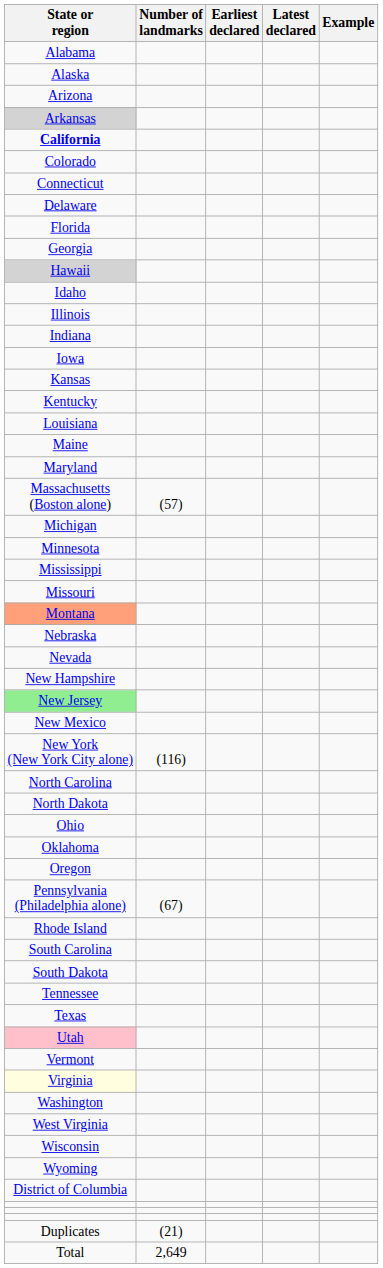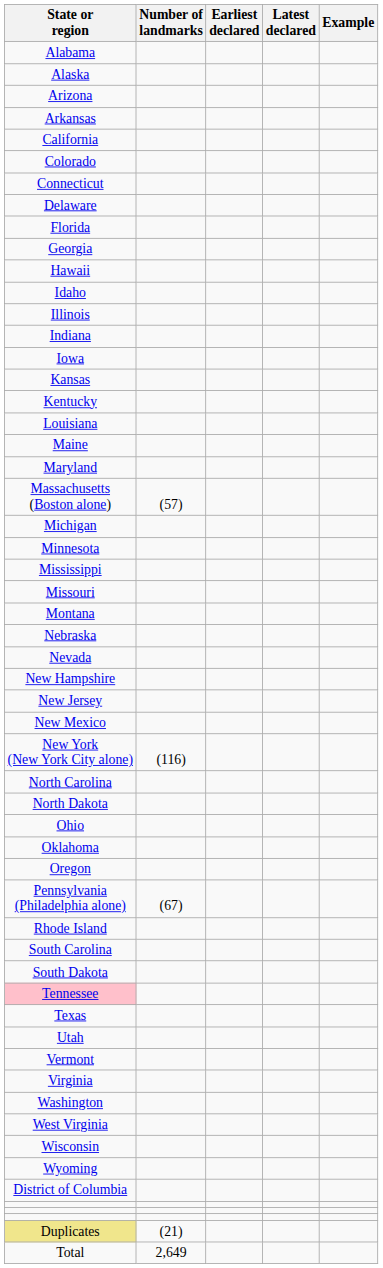(70, 118) lightgrey background -> (70, 118) no background
(70, 140) bold -> (70, 140) normal
(70, 270) lightgrey background -> (70, 270) no background
(70, 613) lightsalmon background -> (70, 613) no background
(70, 701) lightgreen background -> (70, 701) no background
(70, 993) no background -> (70, 993) pink background
(70, 1037) pink background -> (70, 1037) no background
(70, 1081) lightyellow background -> (70, 1081) no background
(70, 1231) no background -> (70, 1231) khaki background
